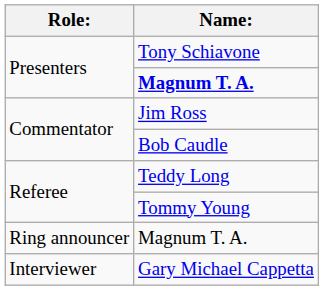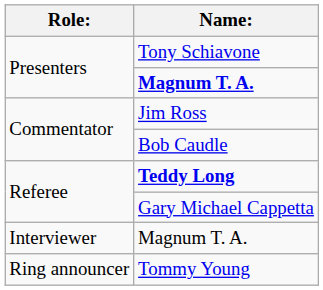(184, 176) normal -> (186, 176) bold
(194, 207) Tommy Young -> (226, 207) Gary Michael Cappetta
(69, 238) Ring announcer -> (53, 238) Interviewer
(53, 269) Interviewer -> (69, 269) Ring announcer
(226, 269) Gary Michael Cappetta -> (194, 269) Tommy Young
